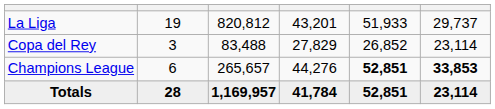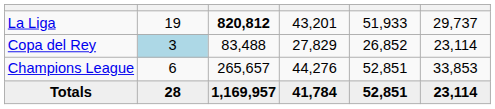(244, 22) normal -> (244, 22) bold
(173, 45) no background -> (173, 45) lightblue background
(385, 68) bold -> (385, 68) normal
(455, 68) bold -> (455, 68) normal
